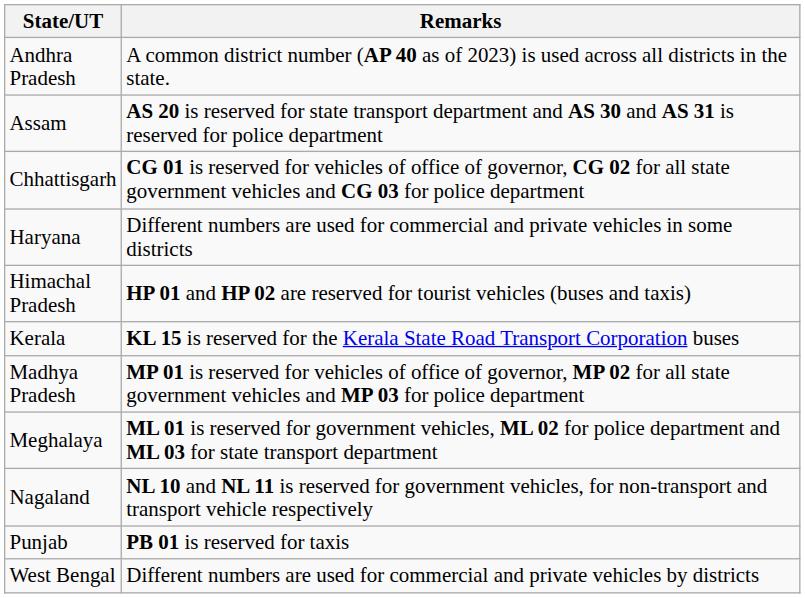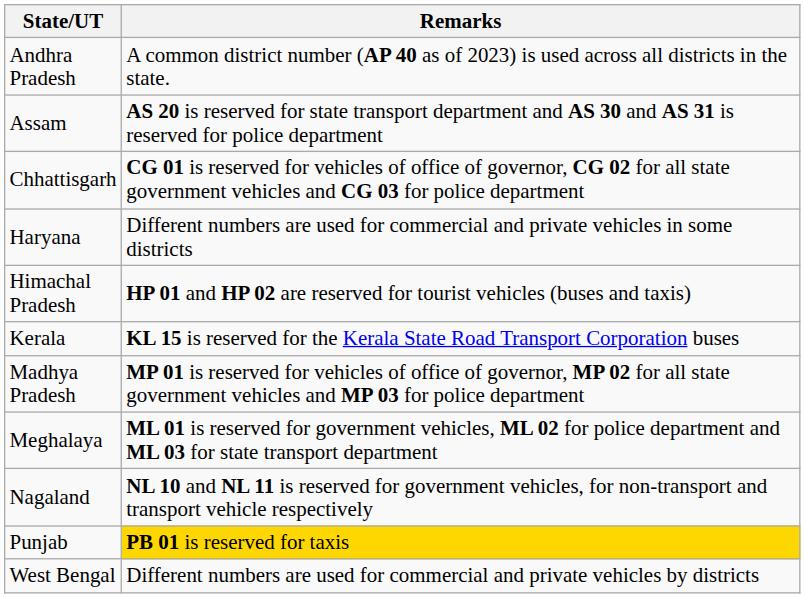(238, 542) no background -> (238, 542) gold background
